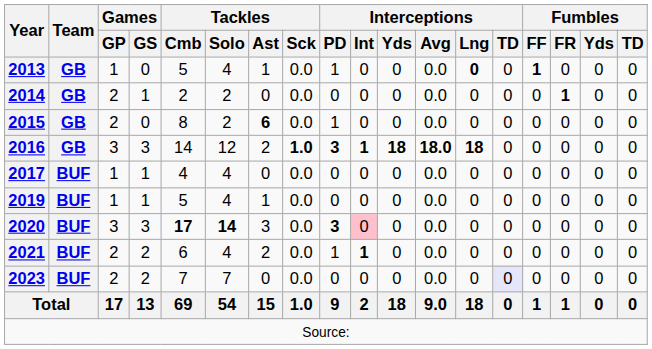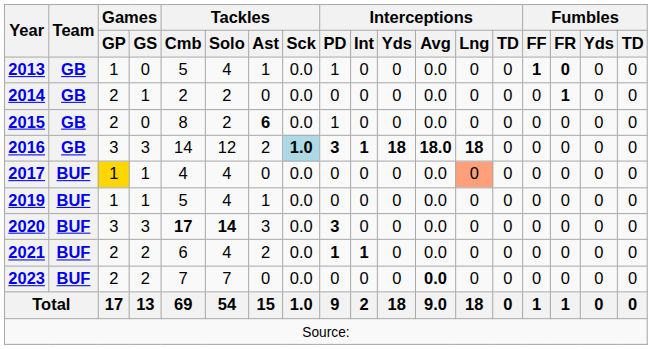(474, 69) bold -> (474, 69) normal
(565, 69) normal -> (565, 69) bold
(301, 148) no background -> (301, 148) lightblue background
(114, 174) no background -> (114, 174) gold background
(474, 174) no background -> (474, 174) lightsalmon background
(364, 226) pink background -> (364, 226) no background
(335, 252) normal -> (335, 252) bold
(436, 278) normal -> (436, 278) bold
(508, 278) lavender background -> (508, 278) no background
